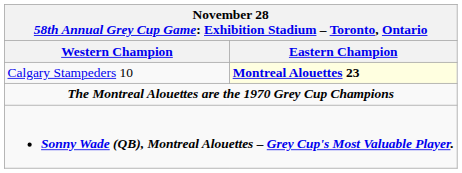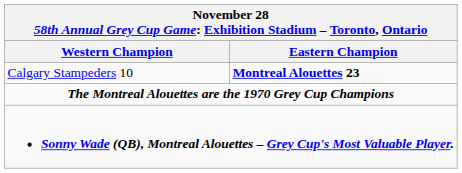(296, 72) lightyellow background -> (296, 72) no background
